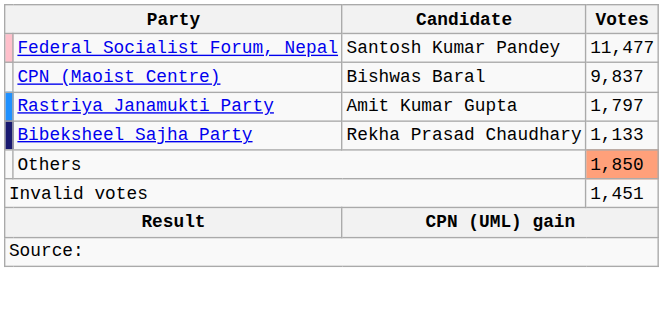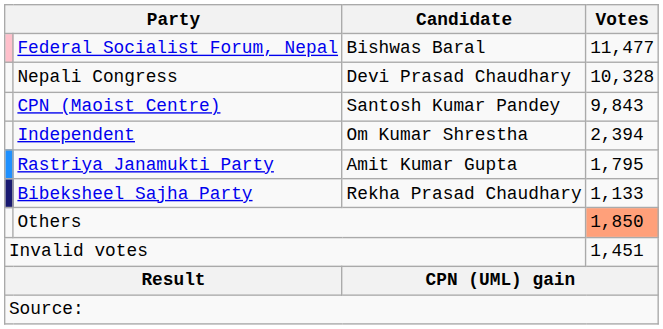(453, 48) Santosh Kumar Pandey -> (416, 48) Bishwas Baral
+ row: (98, 77)
(416, 77) Bishwas Baral -> (453, 106) Santosh Kumar Pandey
(617, 77) 9,837 -> (617, 106) 9,843
+ row: (76, 135)
(617, 106) 1,797 -> (617, 164) 1,795
